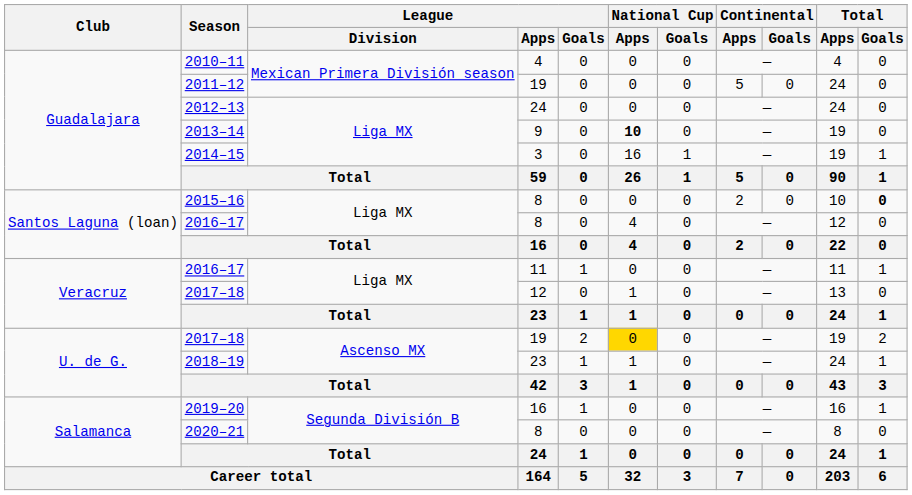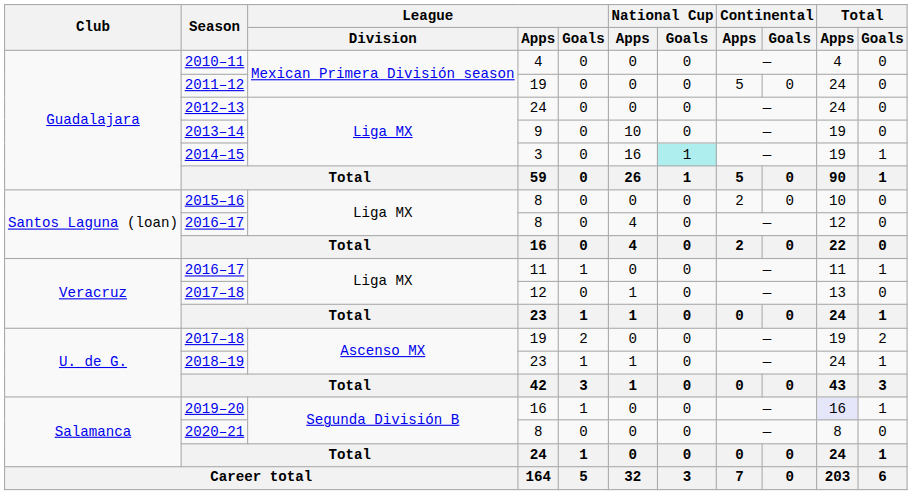(633, 132) bold -> (633, 132) normal
(687, 155) no background -> (687, 155) paleturquoise background
(883, 201) bold -> (883, 201) normal
(633, 339) gold background -> (633, 339) no background
(838, 409) no background -> (838, 409) lavender background
